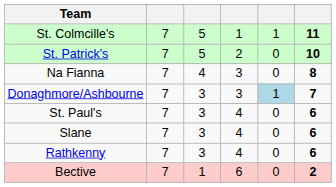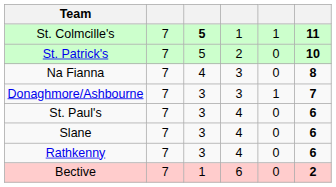(202, 34) normal -> (202, 34) bold
(276, 93) lightblue background -> (276, 93) no background
